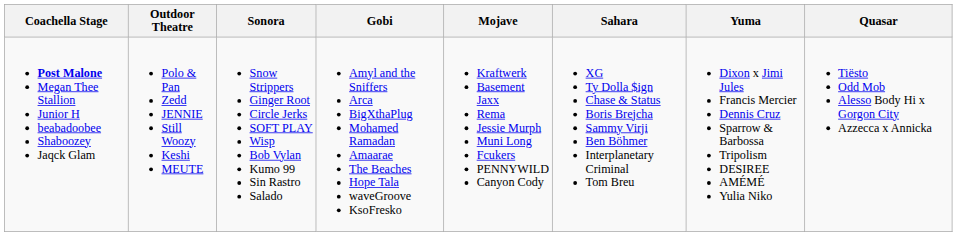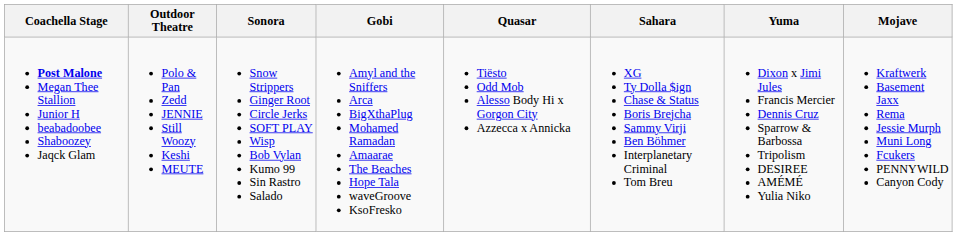columns swapped: (498, 20) <-> (879, 20)
